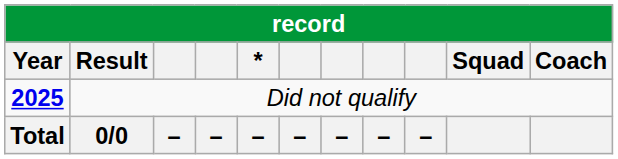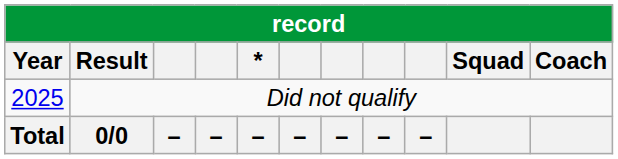(37, 98) bold -> (37, 98) normal
